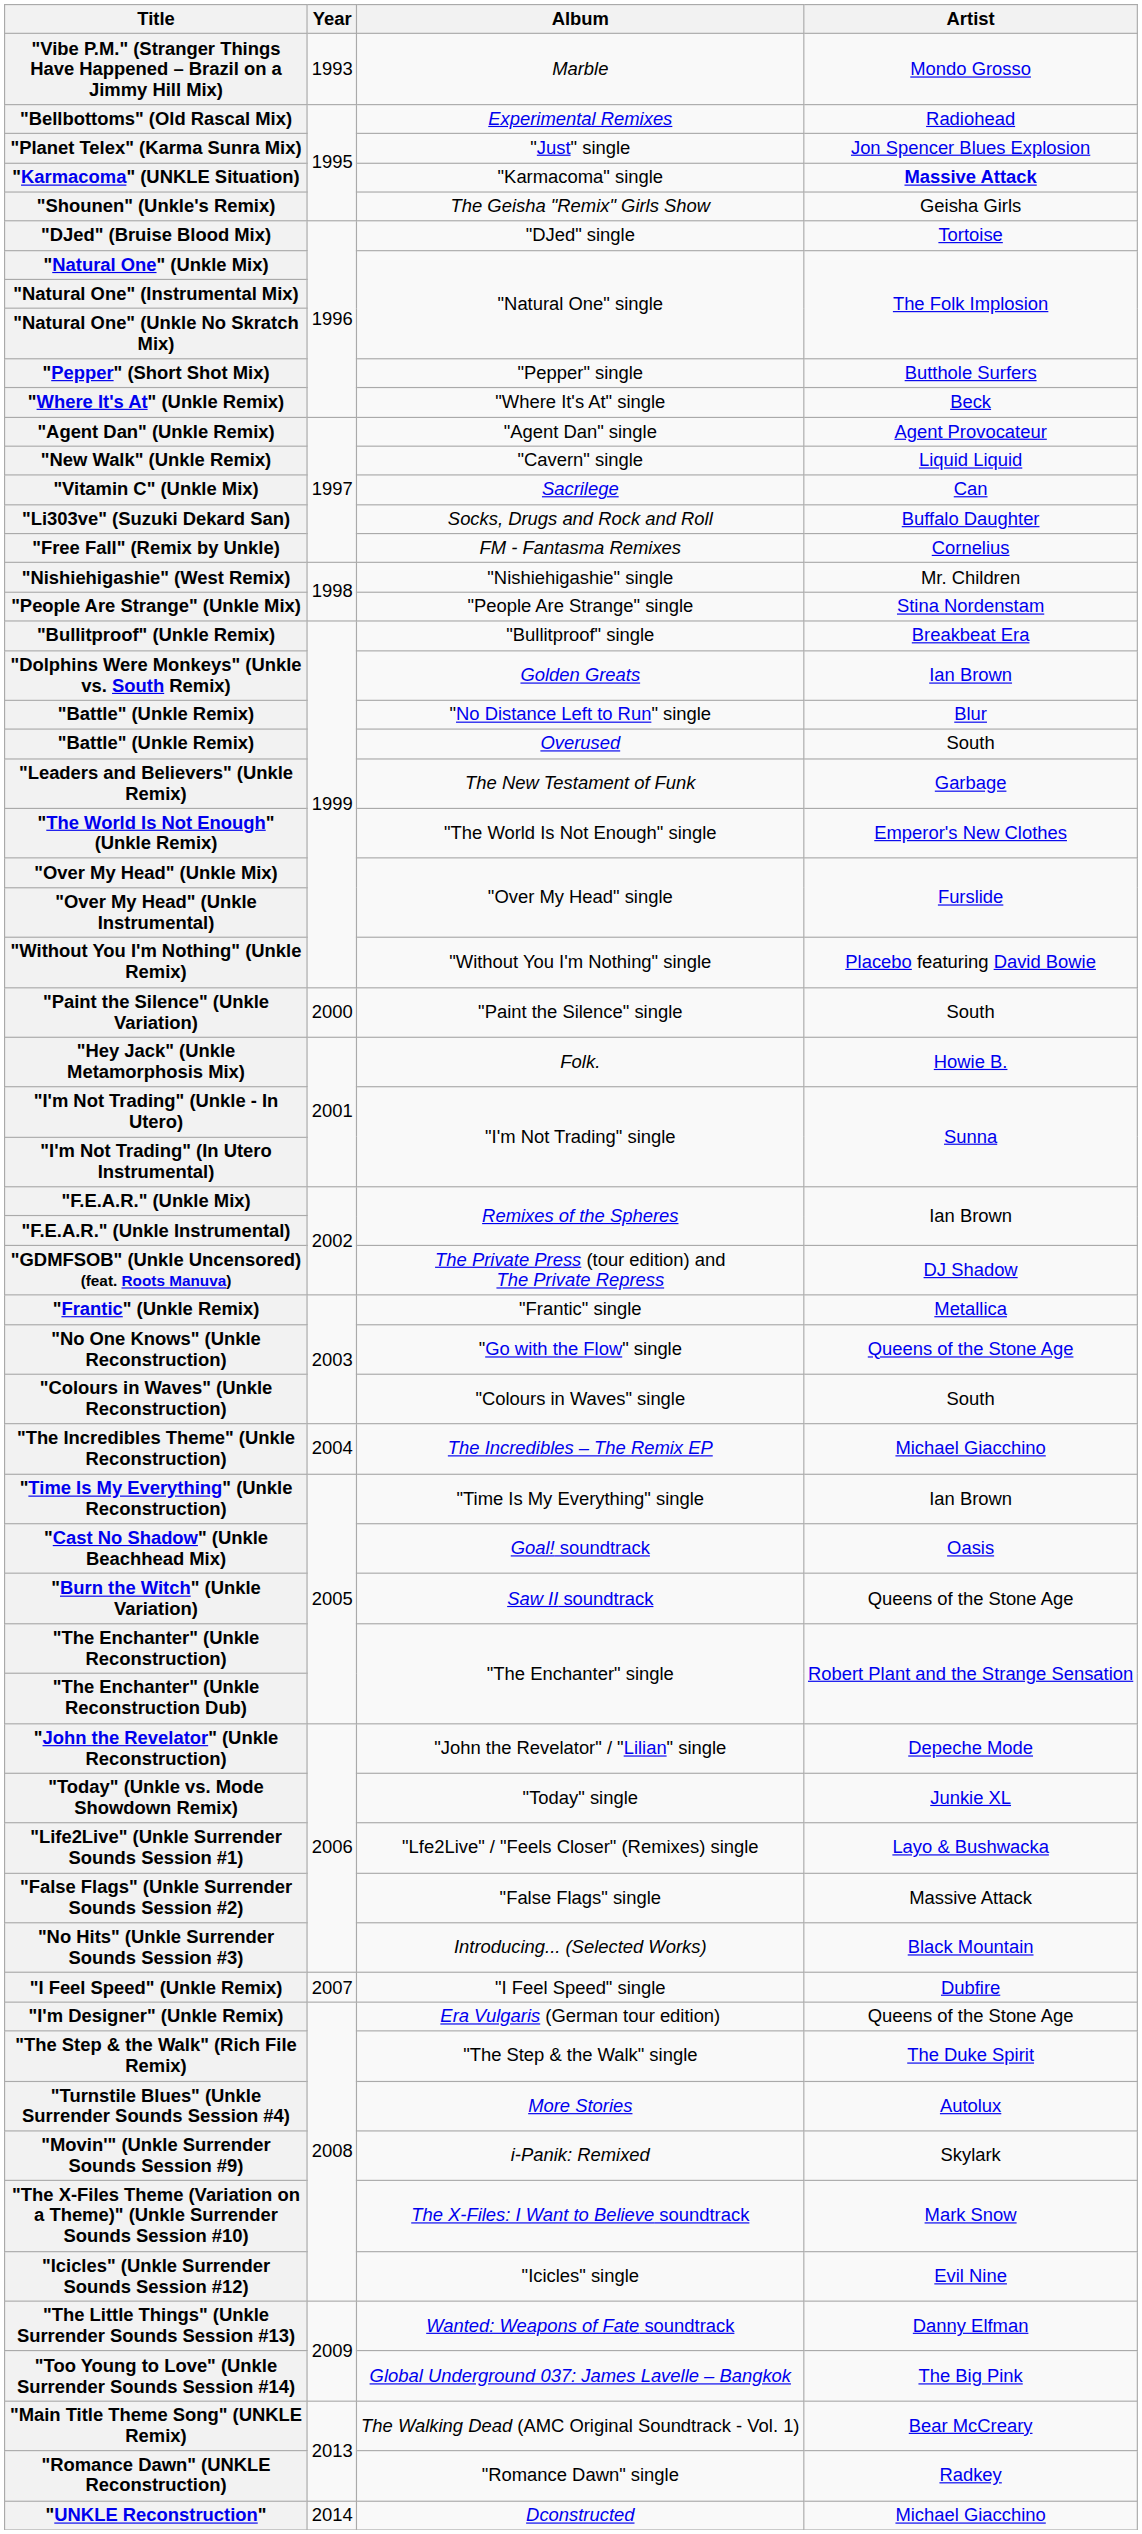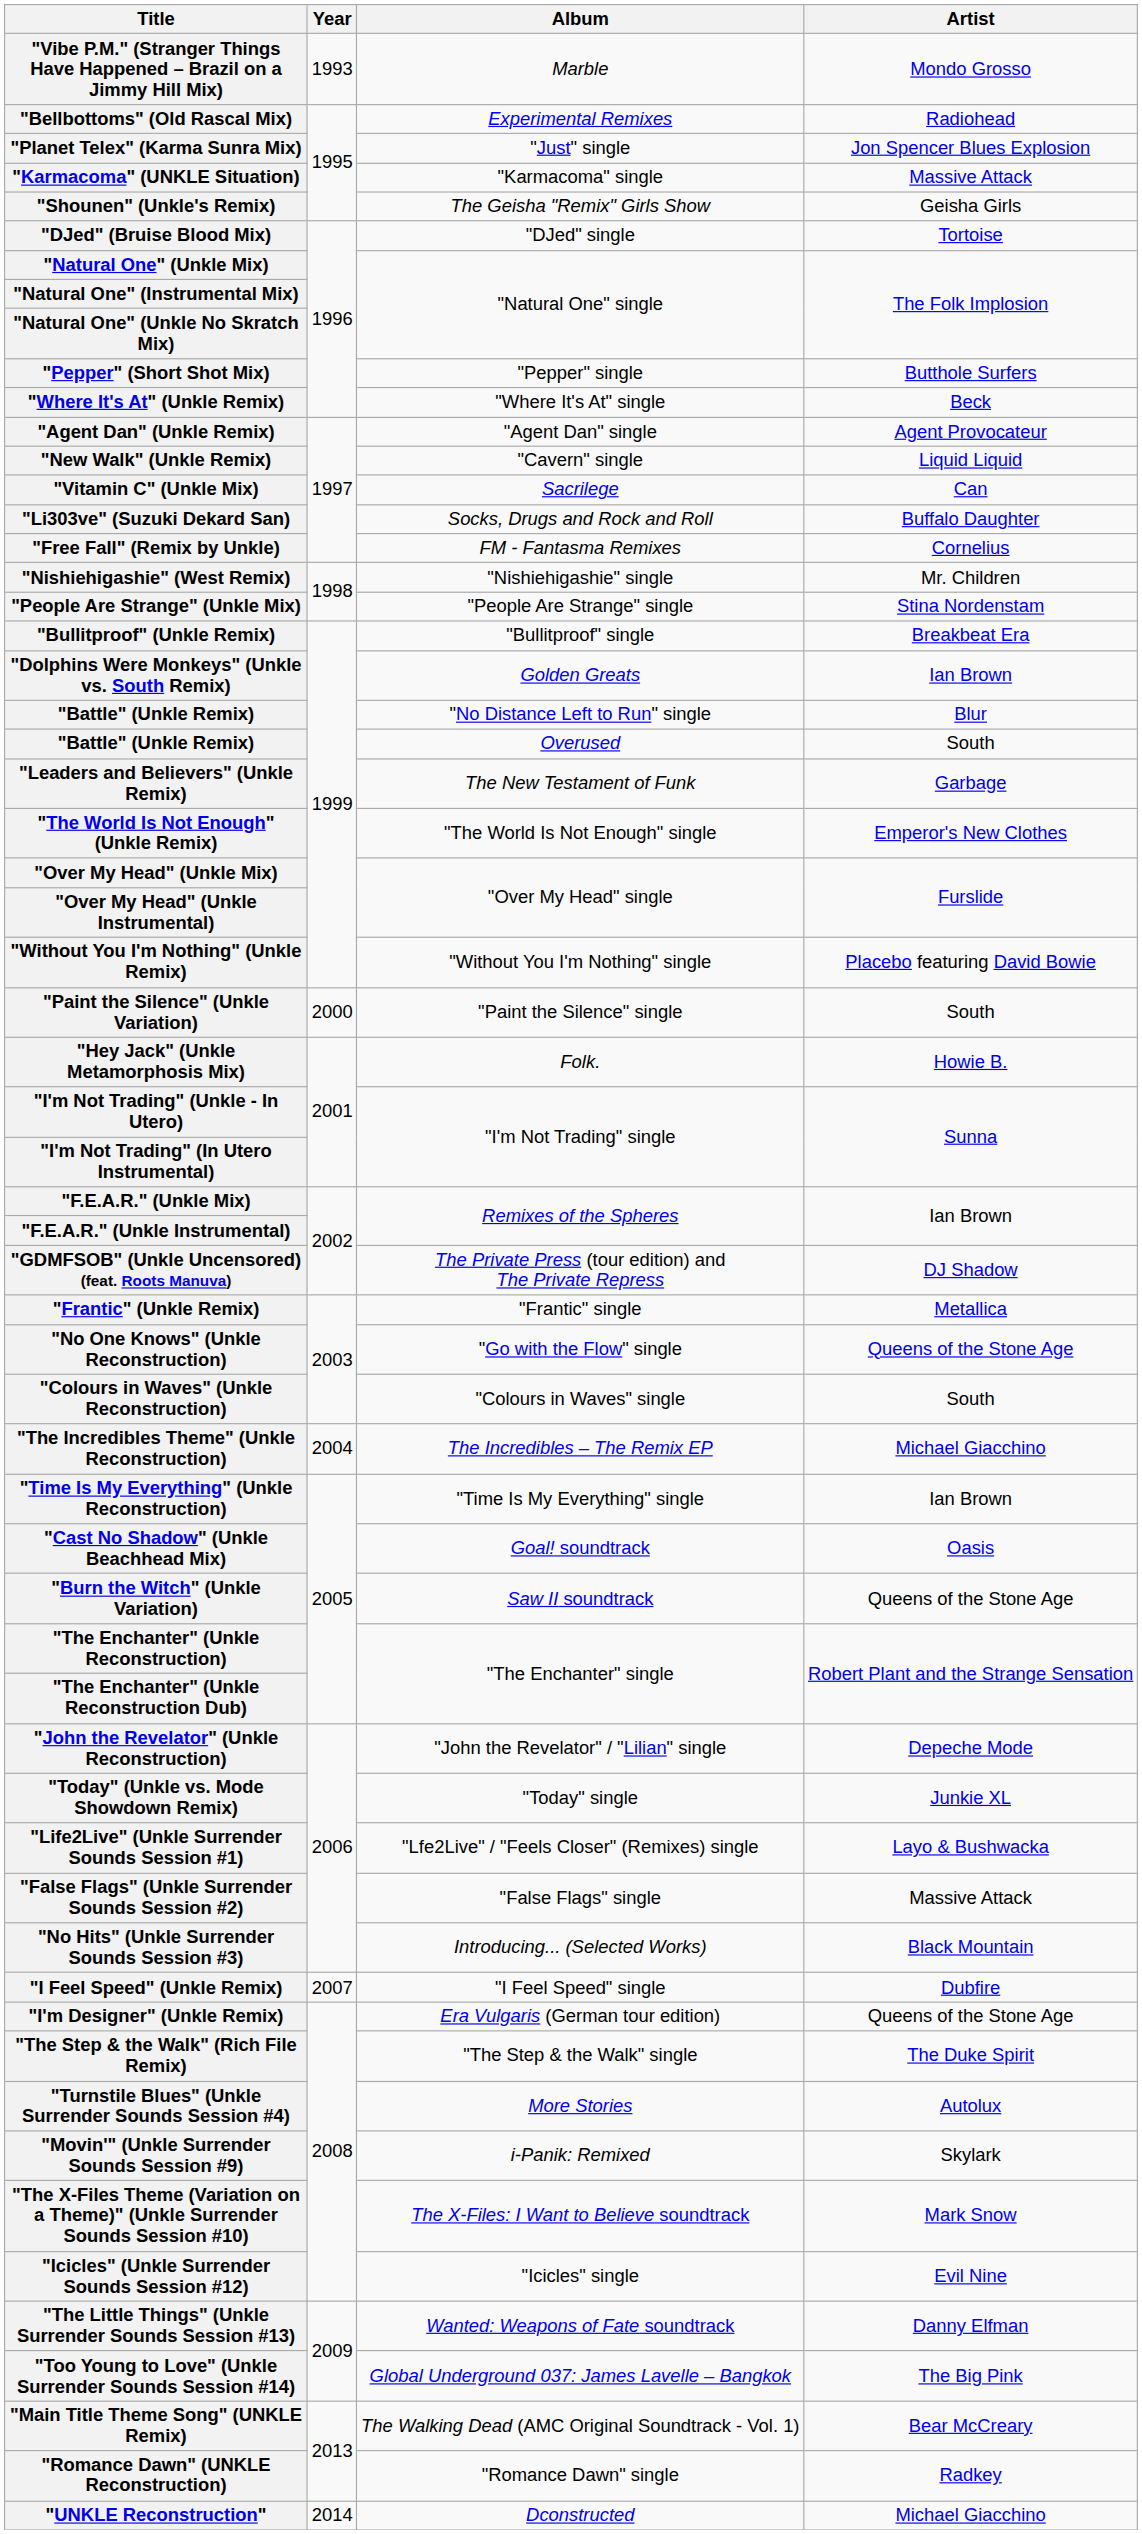(971, 177) bold -> (971, 177) normal
